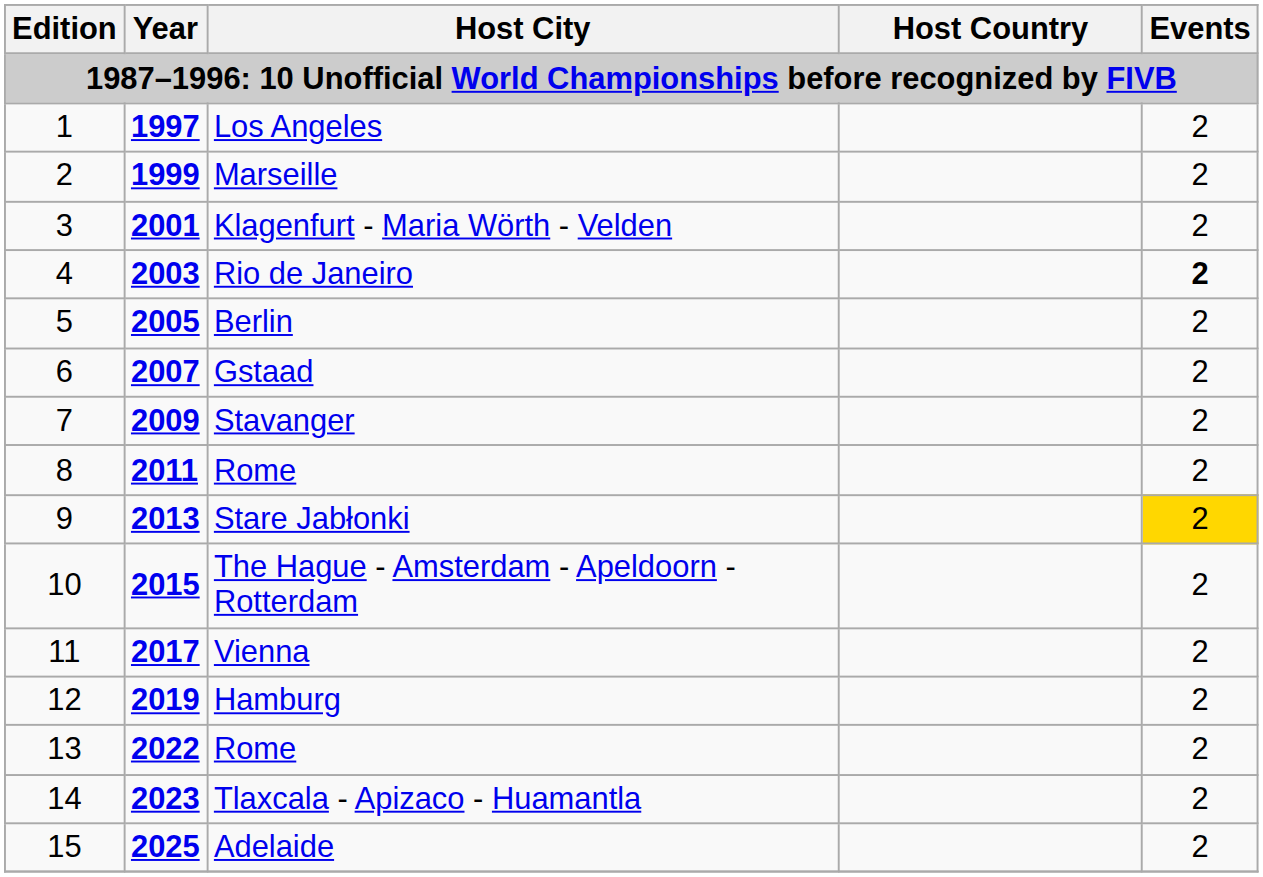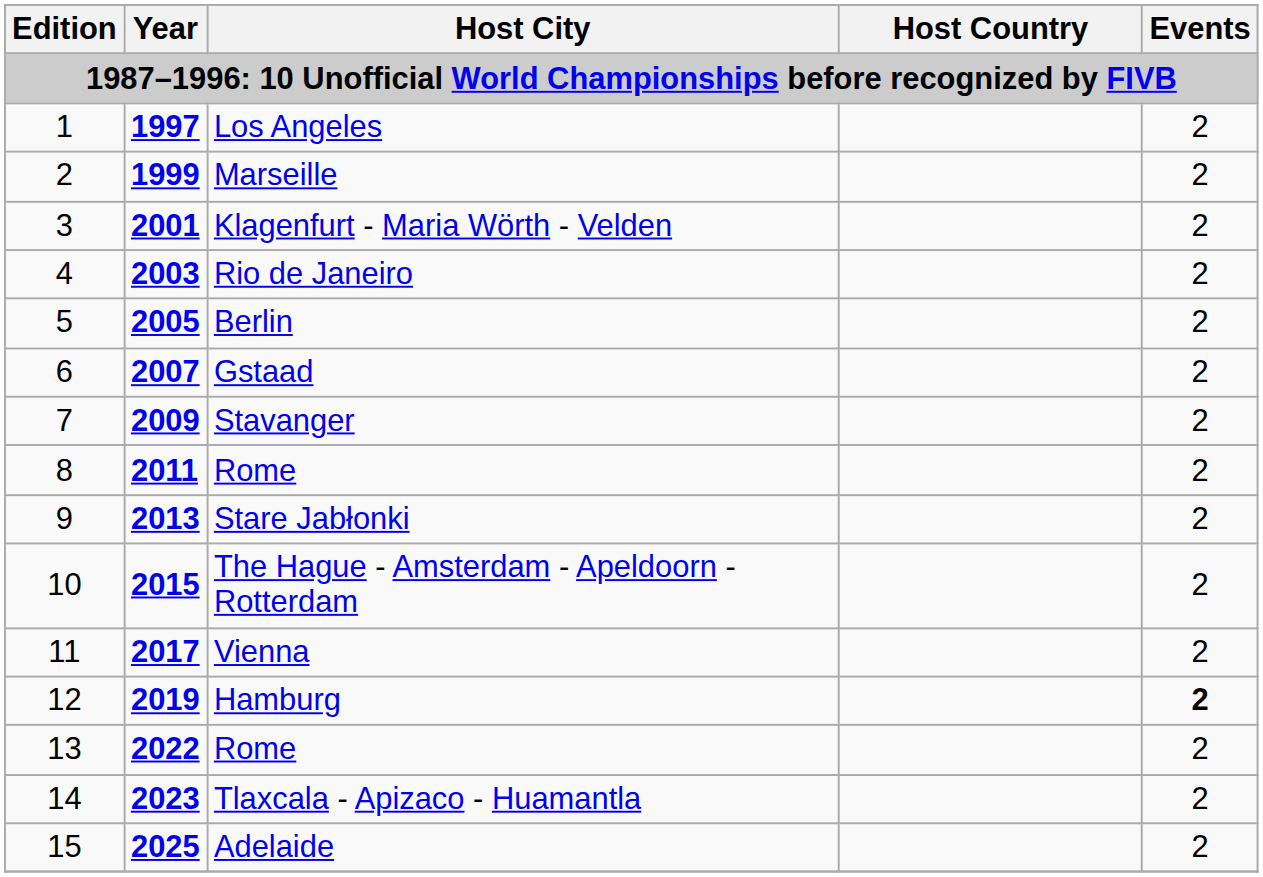(1200, 273) bold -> (1200, 273) normal
(1200, 518) gold background -> (1200, 518) no background
(1200, 700) normal -> (1200, 700) bold
